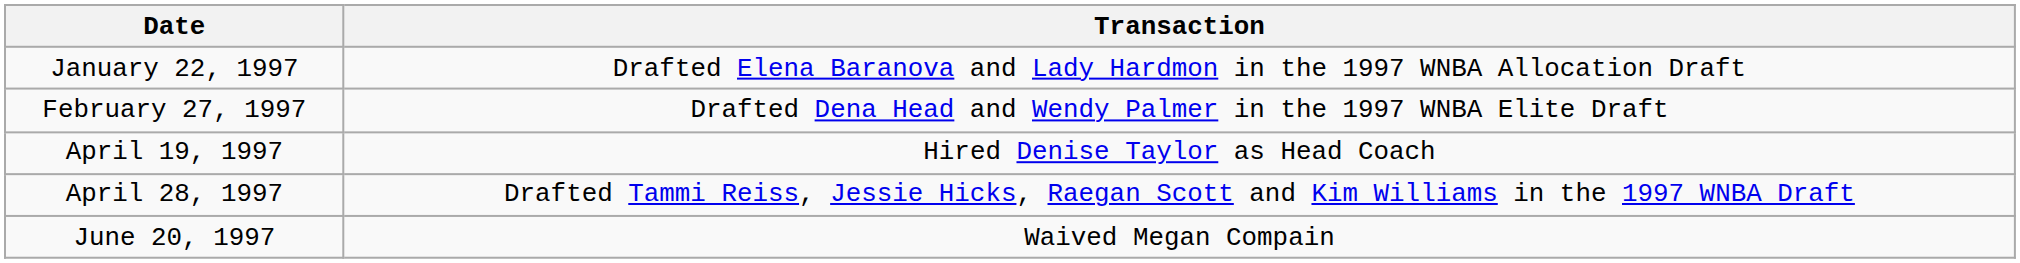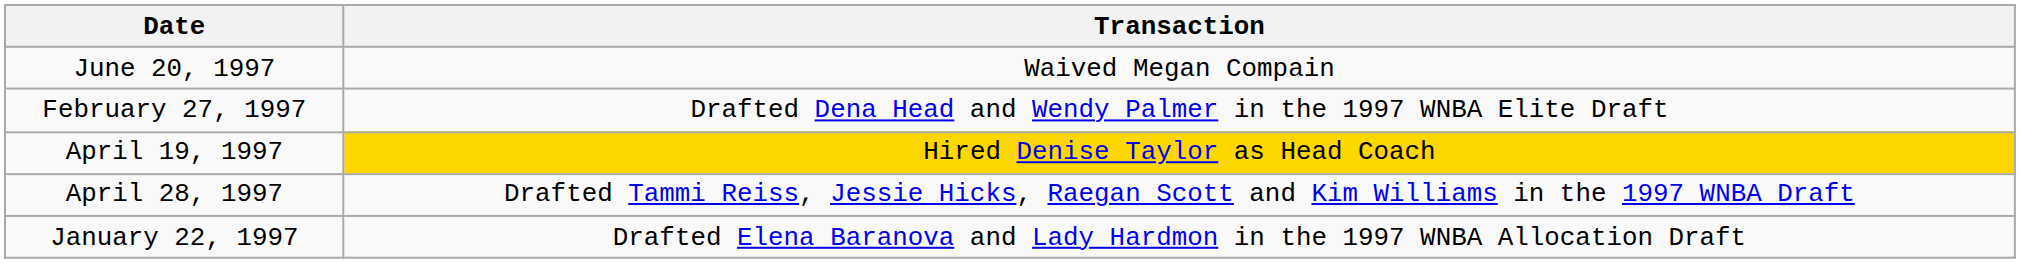rows swapped: (174, 68) <-> (174, 237)
(1179, 153) no background -> (1179, 153) gold background
